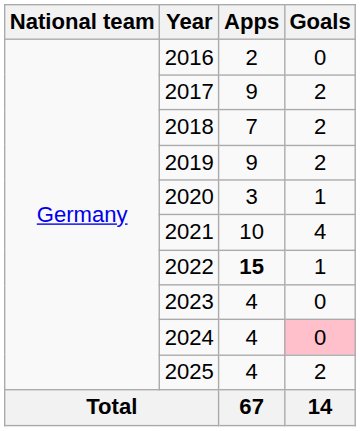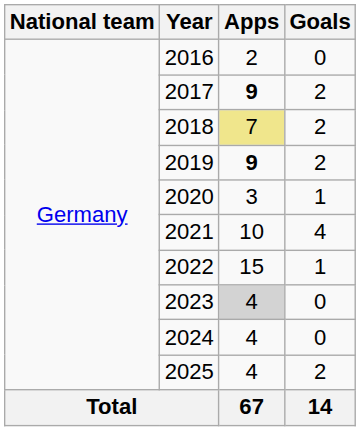(252, 92) normal -> (252, 92) bold
(252, 127) no background -> (252, 127) khaki background
(252, 162) normal -> (252, 162) bold
(252, 267) bold -> (252, 267) normal
(252, 302) no background -> (252, 302) lightgrey background
(320, 337) pink background -> (320, 337) no background
